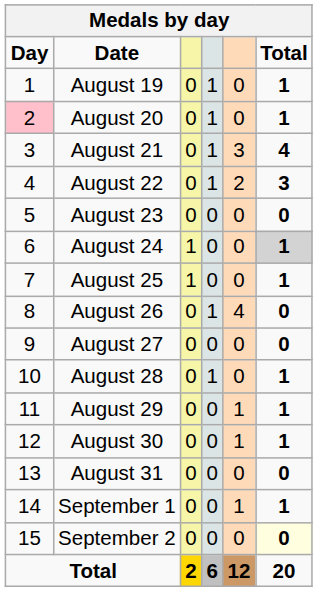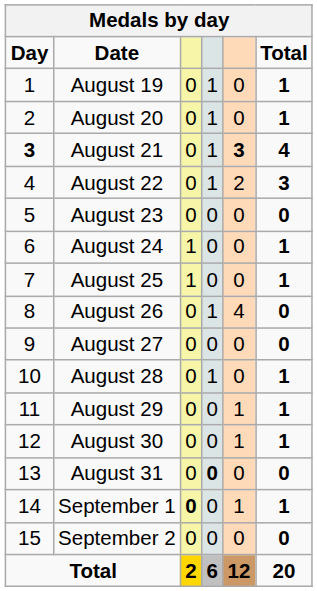(30, 118) pink background -> (30, 118) no background
(30, 150) normal -> (30, 150) bold
(239, 150) normal -> (239, 150) bold
(284, 247) lightgrey background -> (284, 247) no background
(212, 474) normal -> (212, 474) bold
(191, 506) normal -> (191, 506) bold
(284, 538) lightyellow background -> (284, 538) no background
